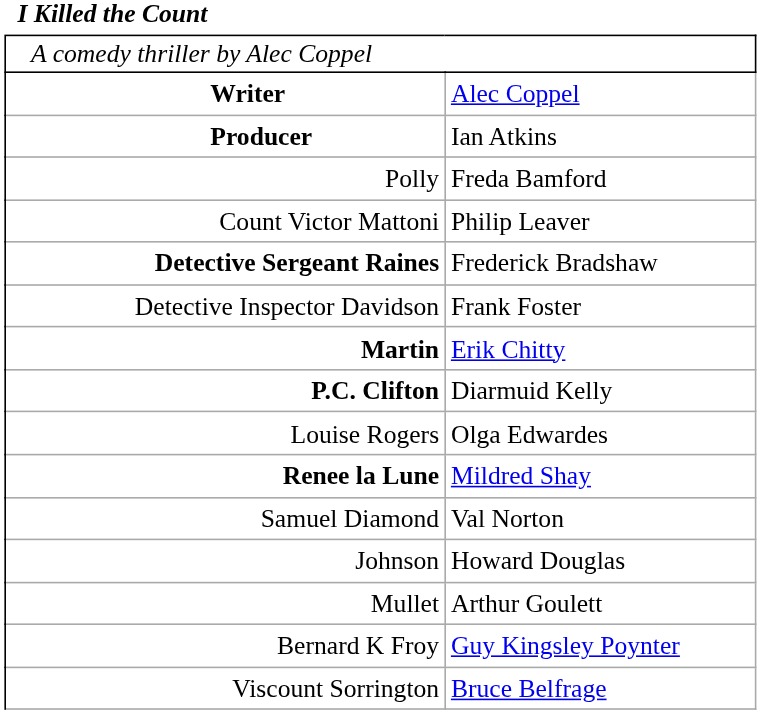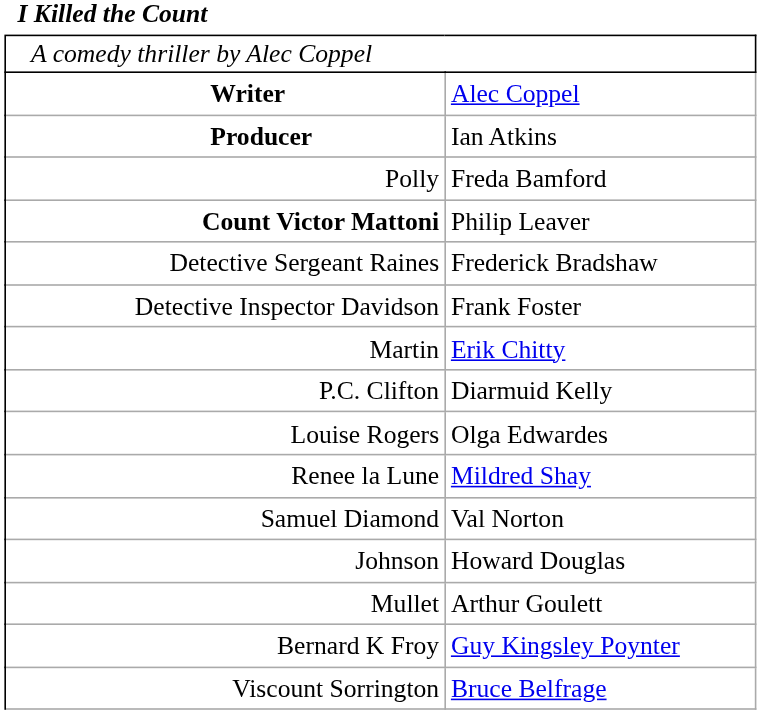(329, 221) normal -> (321, 221) bold
(297, 263) bold -> (304, 263) normal
(400, 348) bold -> (404, 348) normal
(375, 391) bold -> (379, 391) normal
(361, 476) bold -> (365, 476) normal
